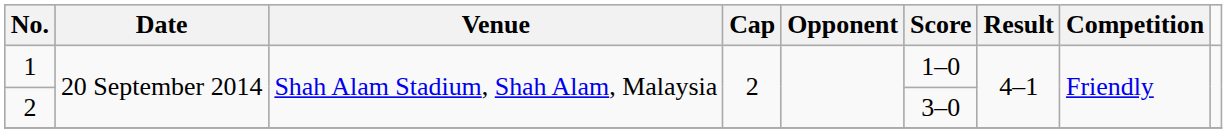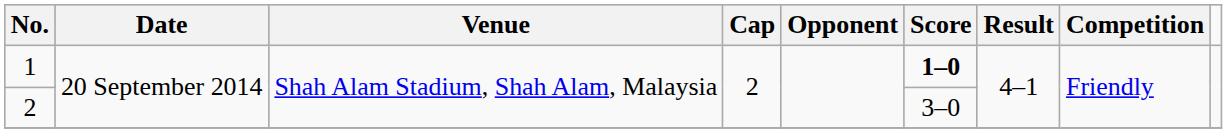(941, 66) normal -> (941, 66) bold
